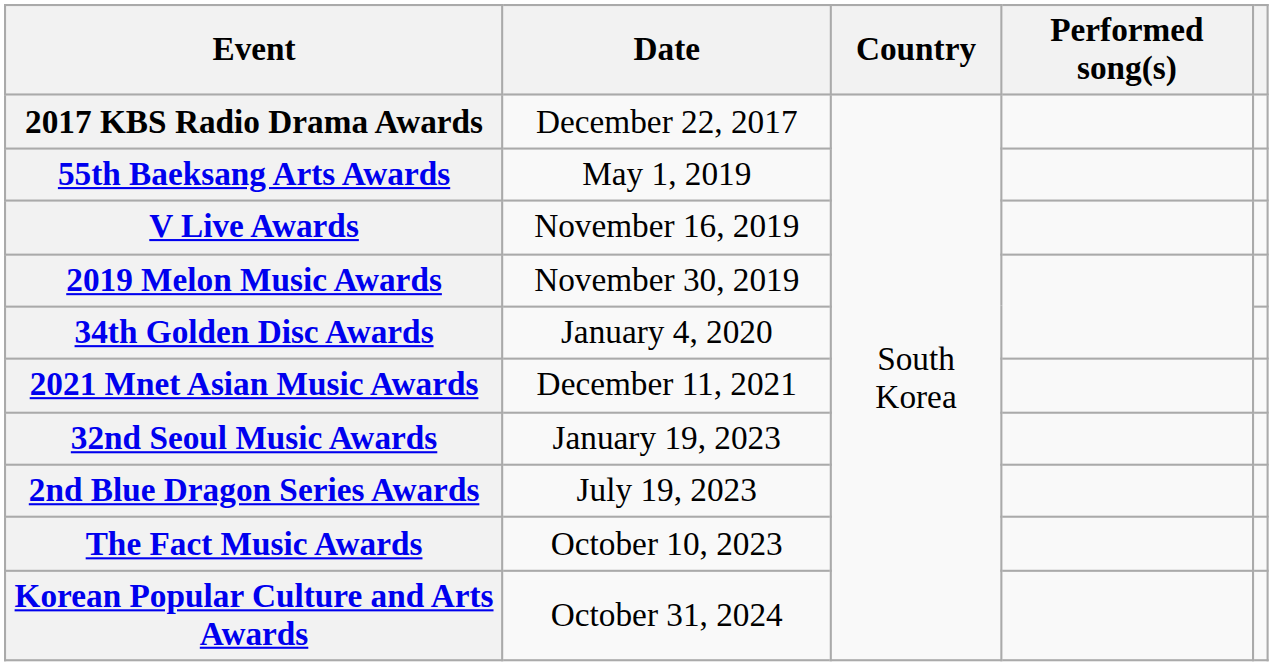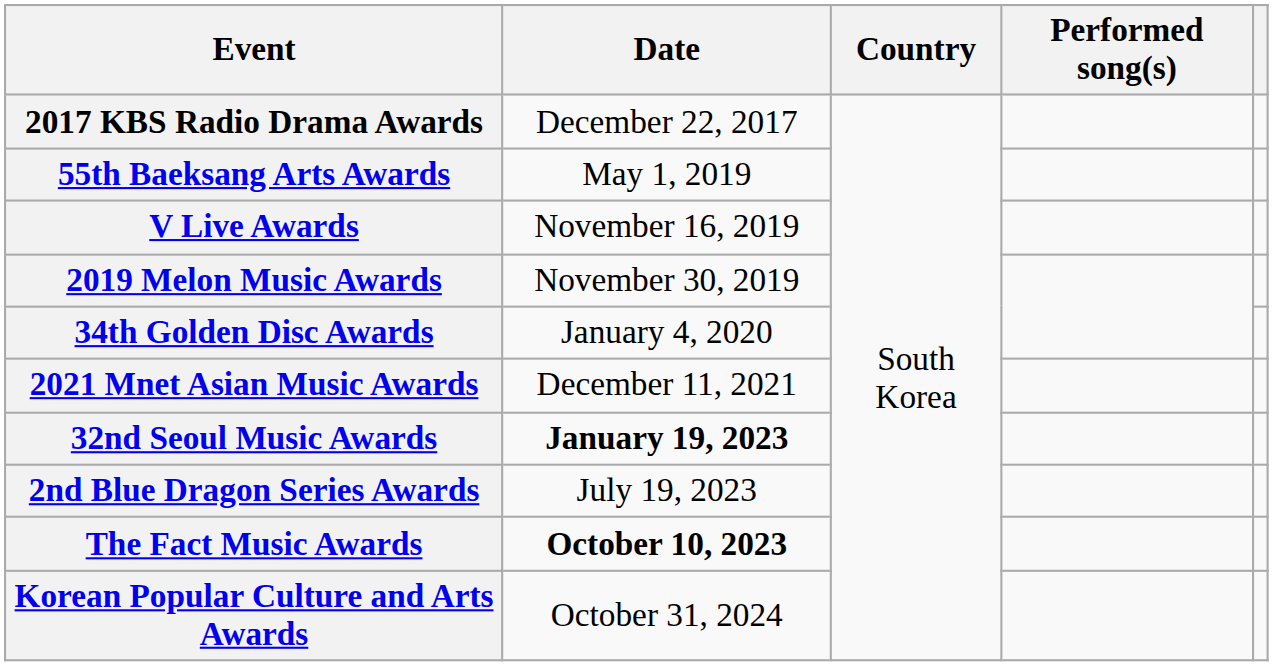(667, 437) normal -> (667, 437) bold
(667, 543) normal -> (667, 543) bold
